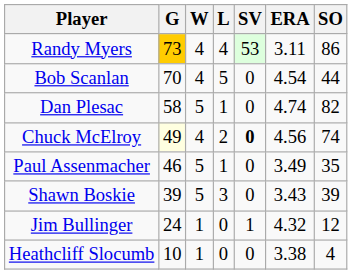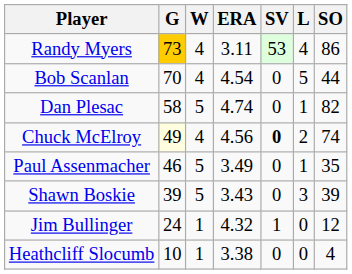columns swapped: (223, 19) <-> (290, 19)
